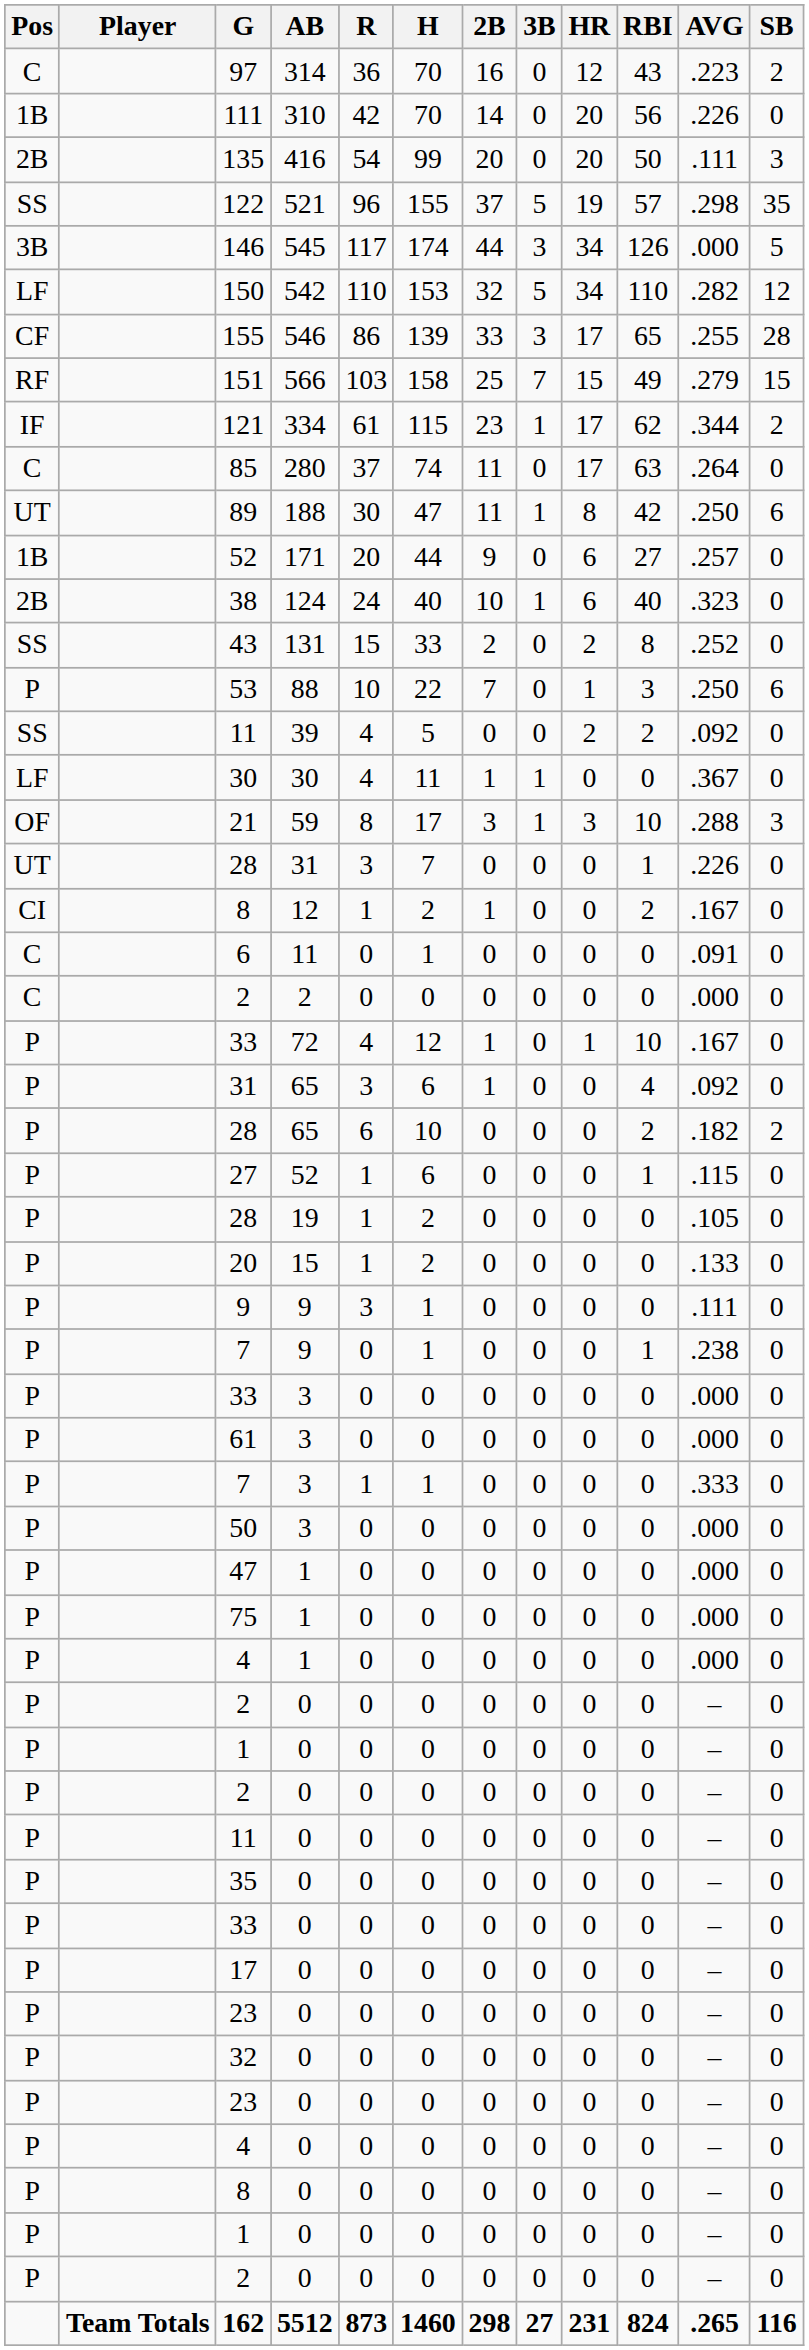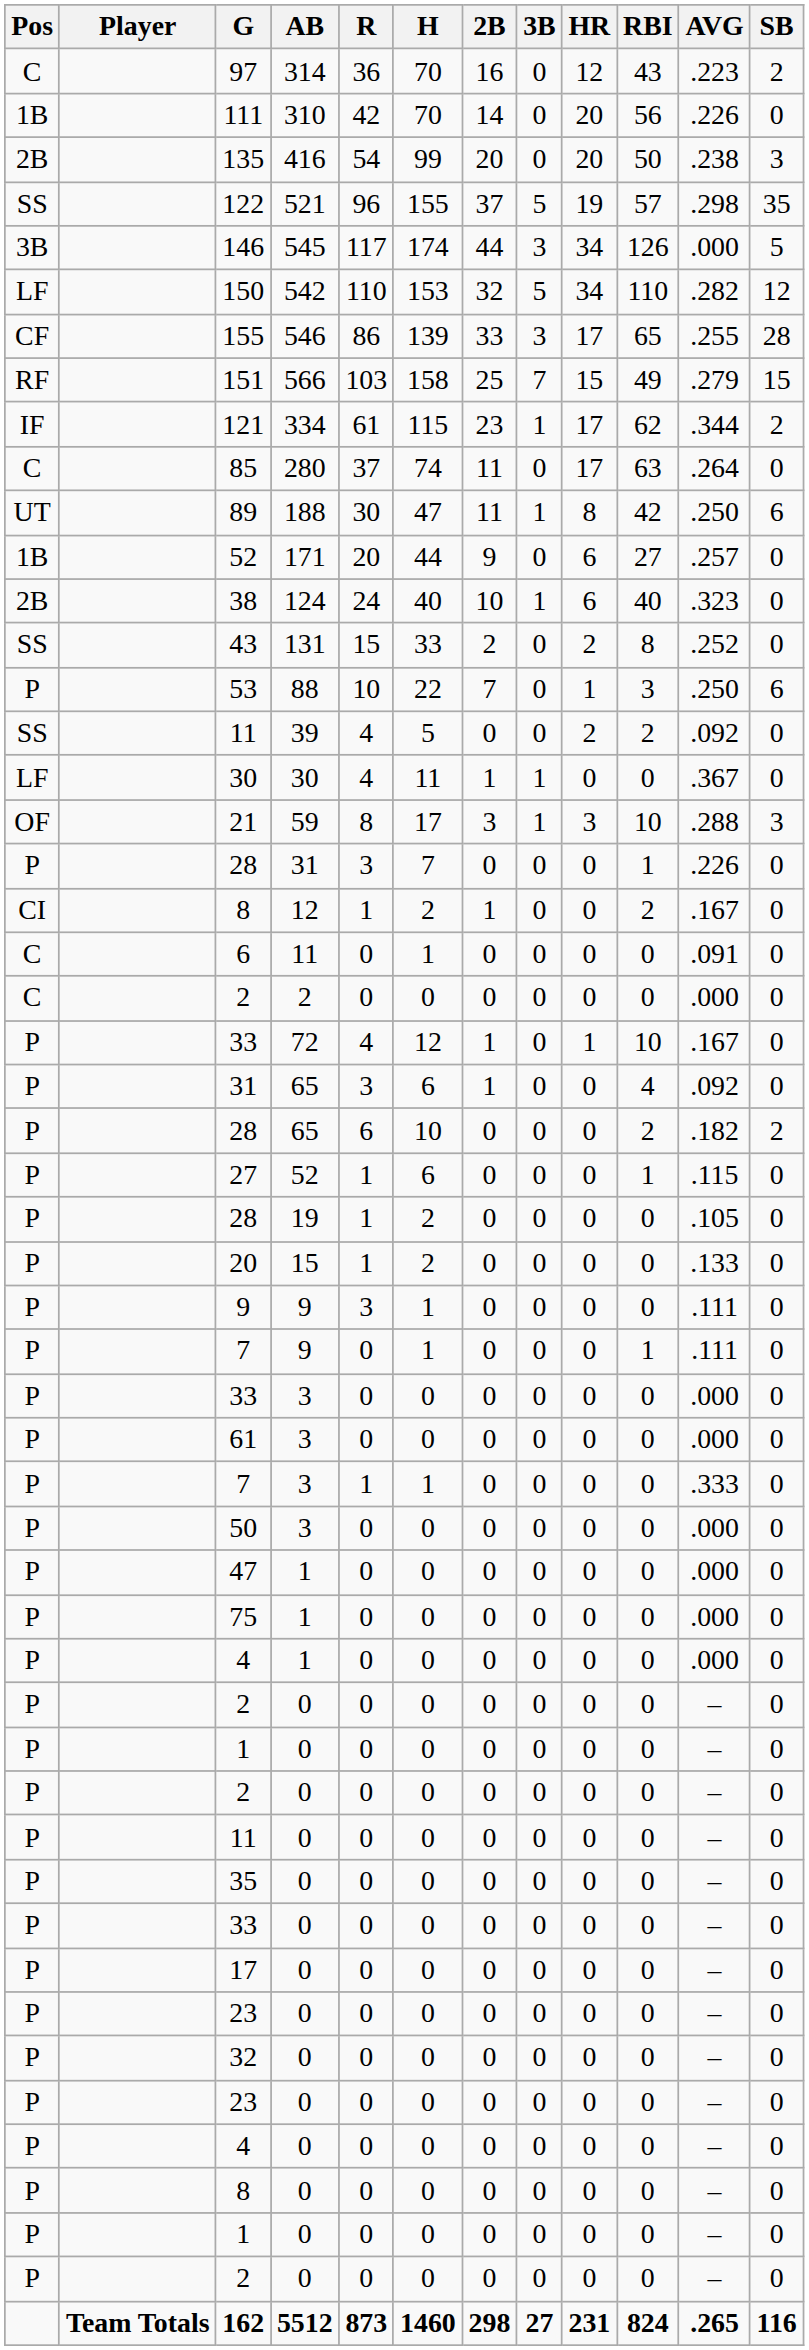(715, 159) .111 -> (715, 159) .238
(32, 865) UT -> (32, 865) P
(715, 1351) .238 -> (715, 1351) .111
